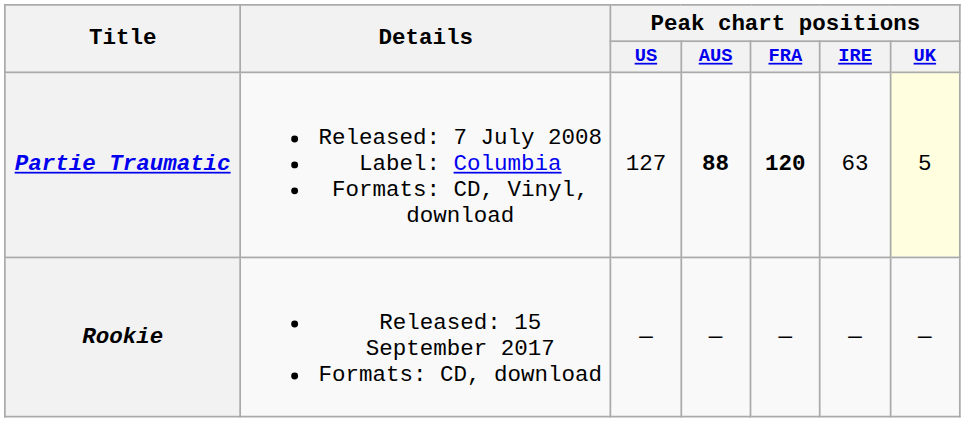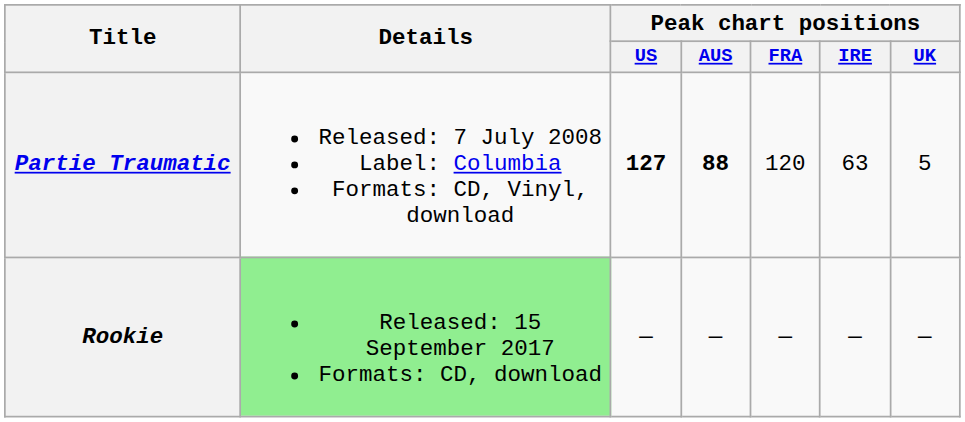(646, 164) normal -> (646, 164) bold
(785, 164) bold -> (785, 164) normal
(925, 164) lightyellow background -> (925, 164) no background
(426, 350) no background -> (426, 350) lightgreen background
